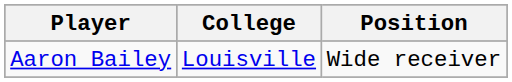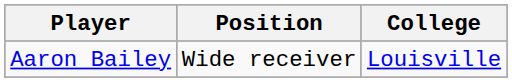columns swapped: (414, 23) <-> (249, 23)
